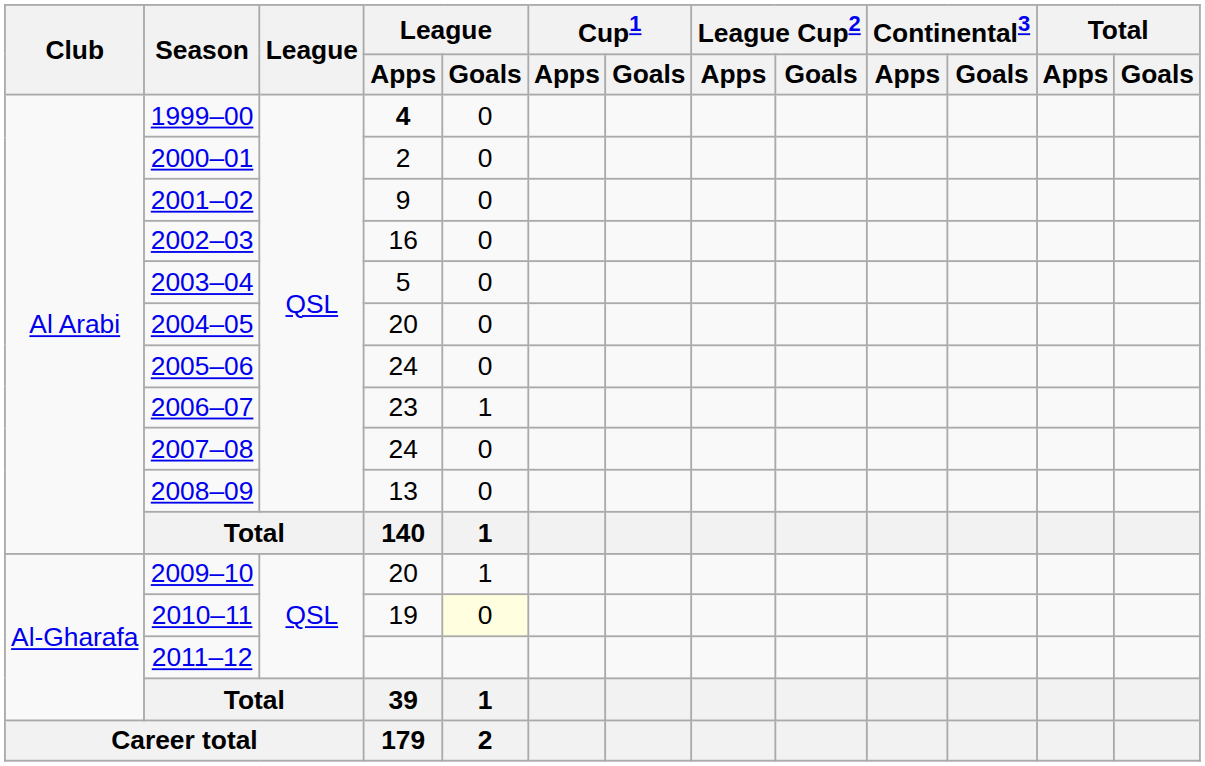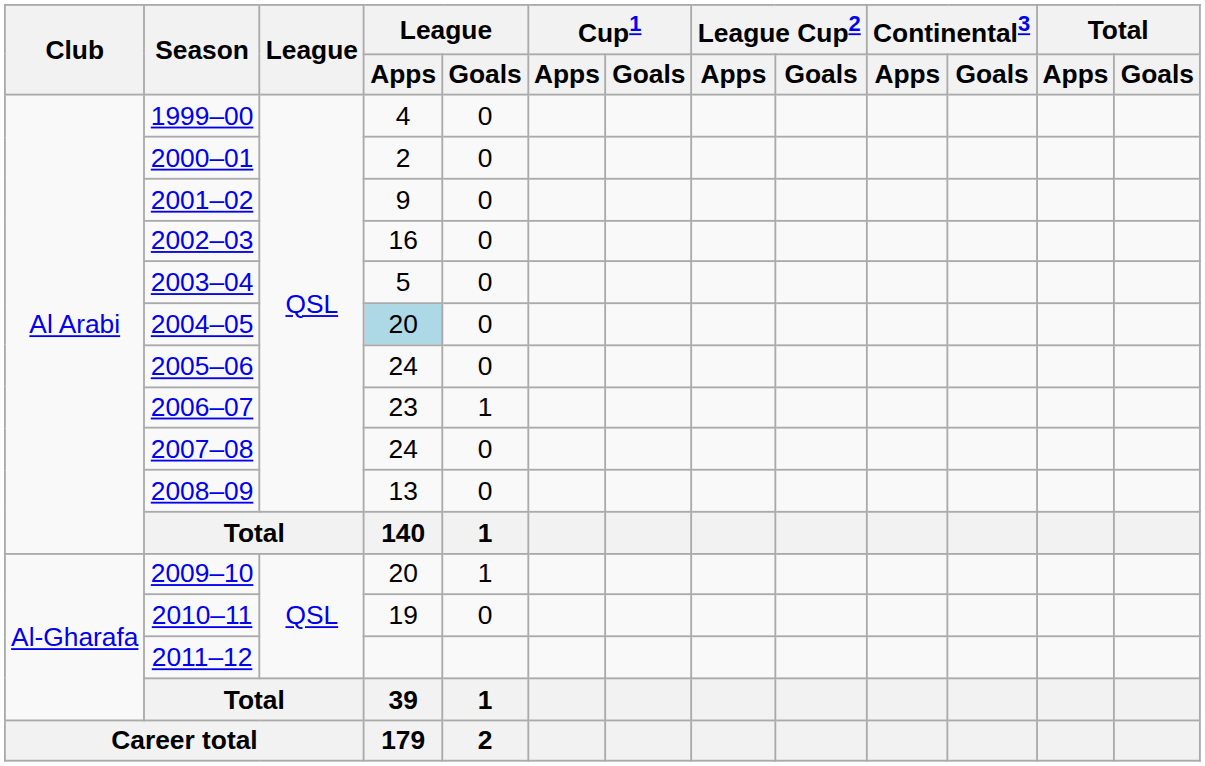(403, 116) bold -> (403, 116) normal
(403, 324) no background -> (403, 324) lightblue background
(485, 616) lightyellow background -> (485, 616) no background
